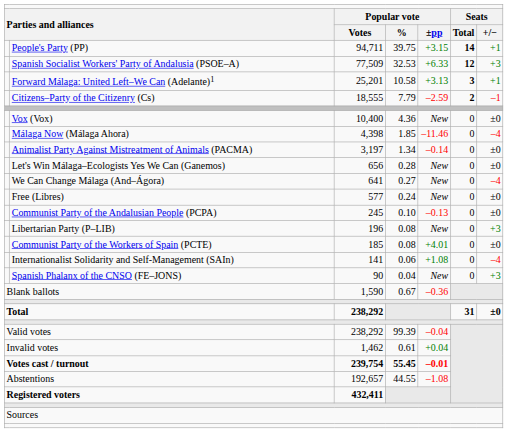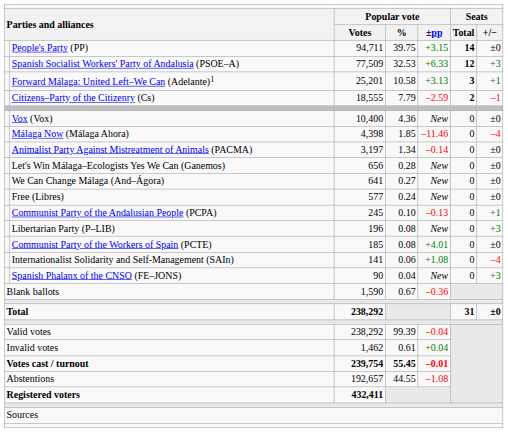(495, 48) +1 -> (495, 48) ±0
(496, 181) –4 -> (495, 181) ±0
(495, 212) ±0 -> (495, 212) +1
